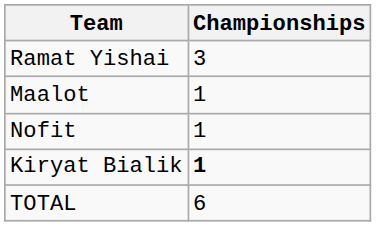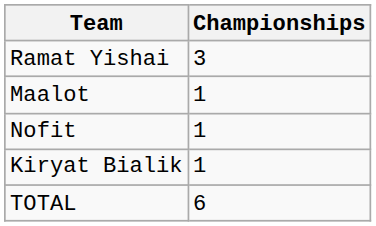(200, 167) bold -> (200, 167) normal
